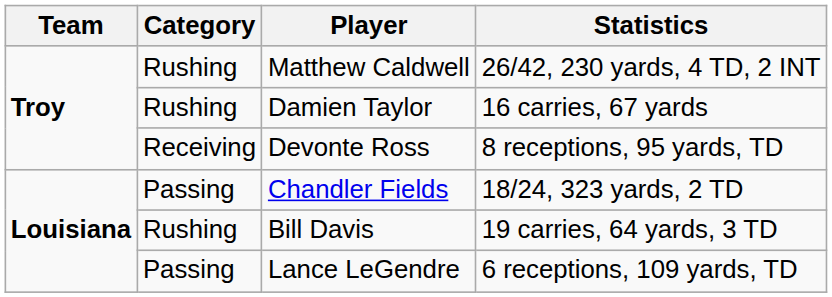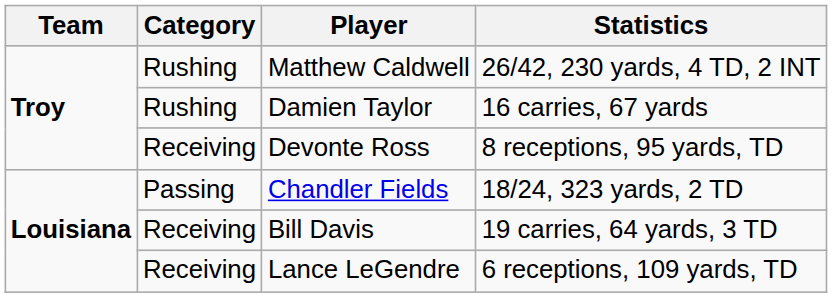(190, 229) Rushing -> (199, 229) Receiving
(189, 270) Passing -> (199, 270) Receiving
